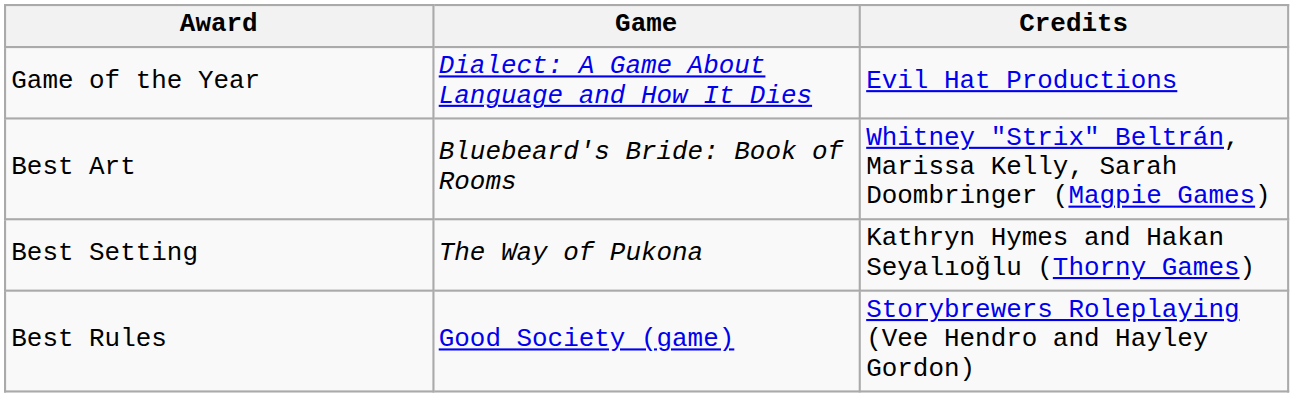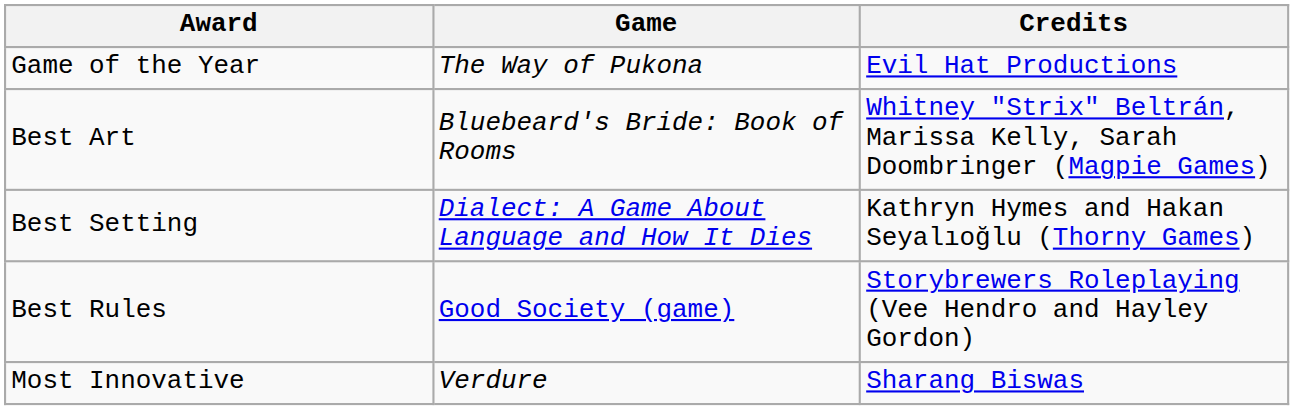(625, 83) Dialect: A Game About Language and How It Dies -> (571, 68) The Way of Pukona
(571, 255) The Way of Pukona -> (625, 225) Dialect: A Game About Language and How It Dies
+ row: (128, 383)
